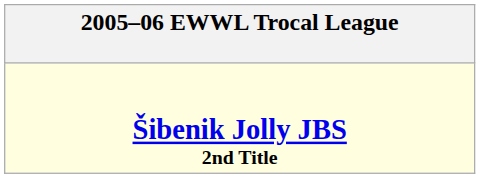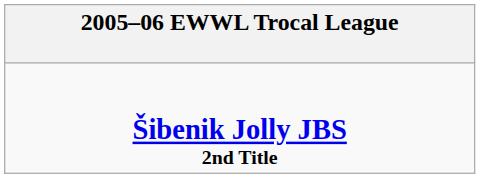(240, 140) lightyellow background -> (240, 140) no background
